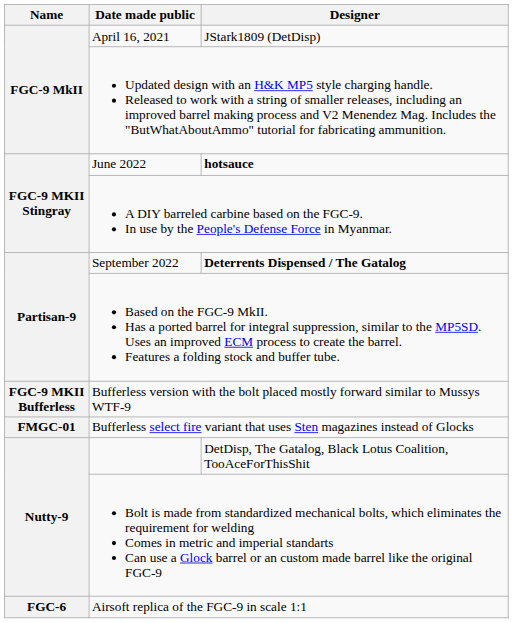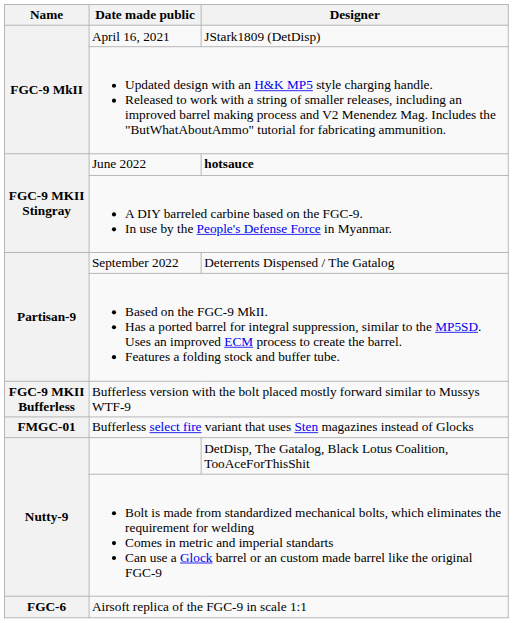(305, 263) bold -> (299, 263) normal
